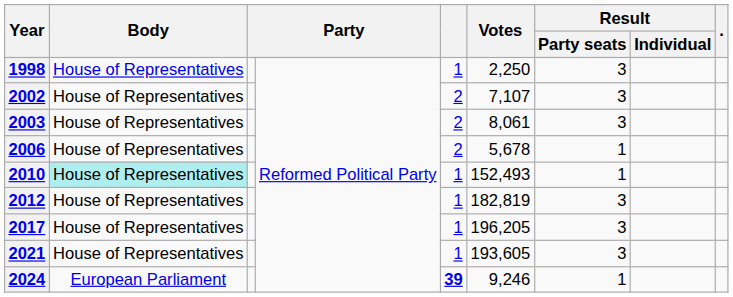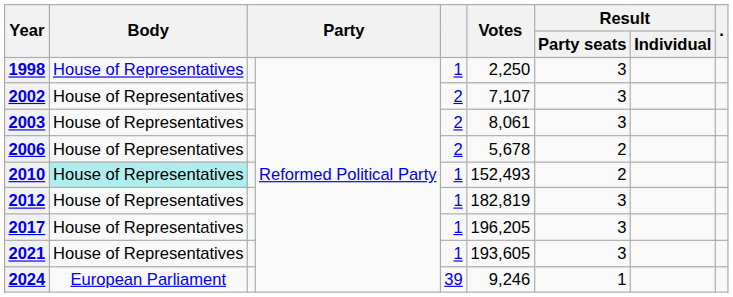(622, 149) 1 -> (622, 149) 2
(622, 175) 1 -> (622, 175) 2
(453, 280) bold -> (453, 280) normal
